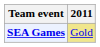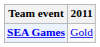(82, 33) khaki background -> (82, 33) no background
